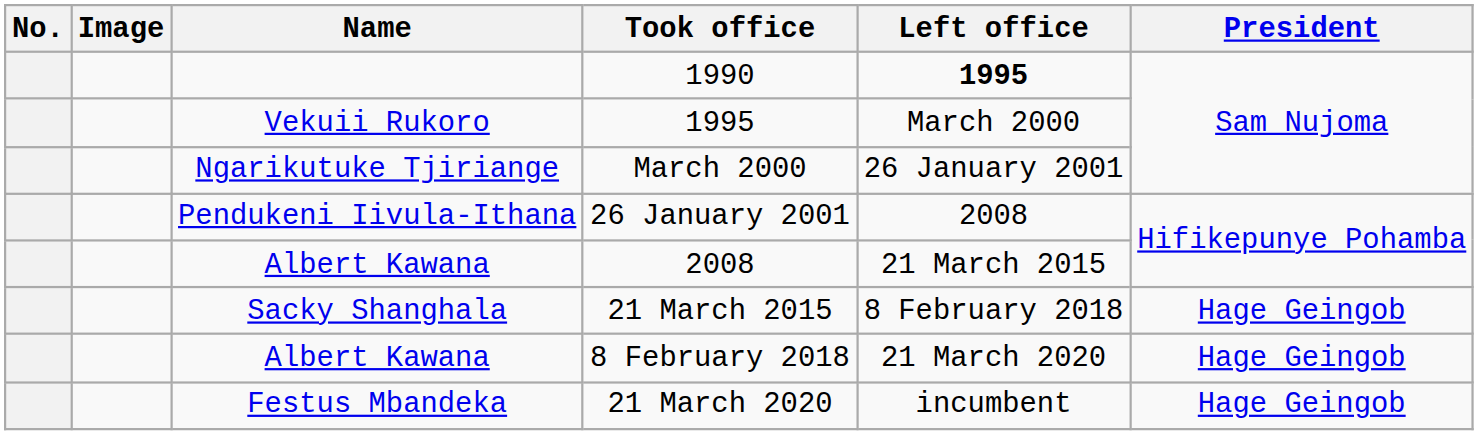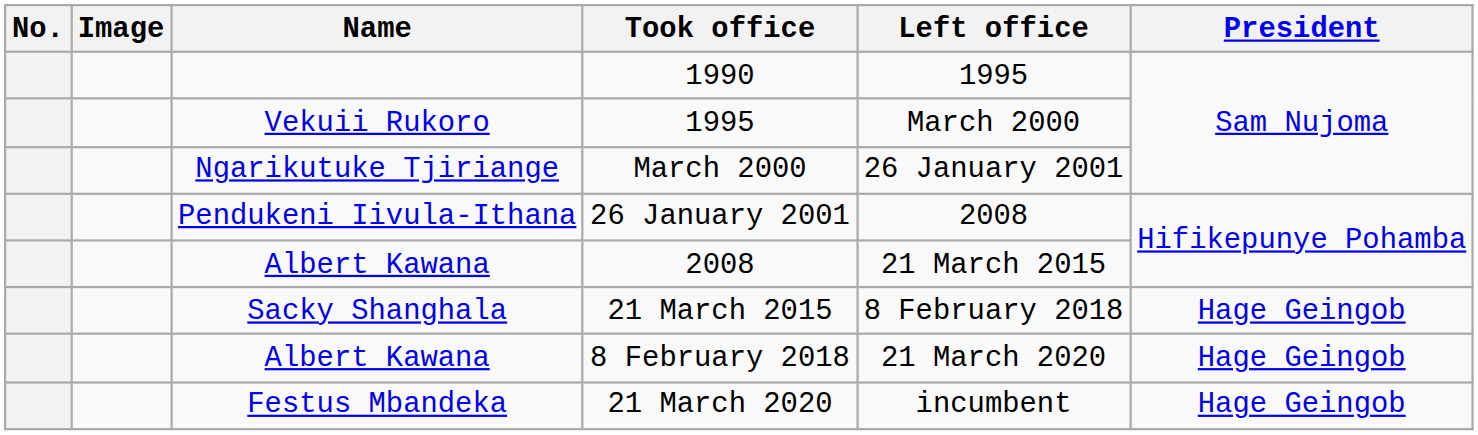(994, 76) bold -> (994, 76) normal
